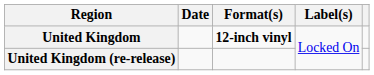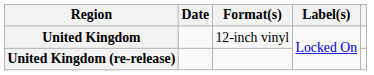(253, 37) bold -> (252, 37) normal
